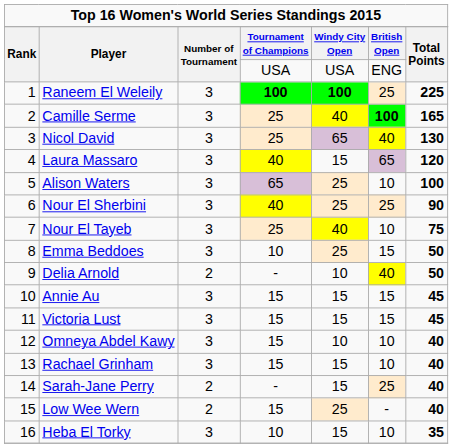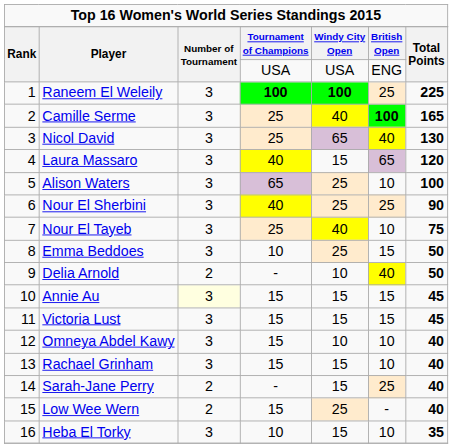(209, 296) no background -> (209, 296) lightyellow background
